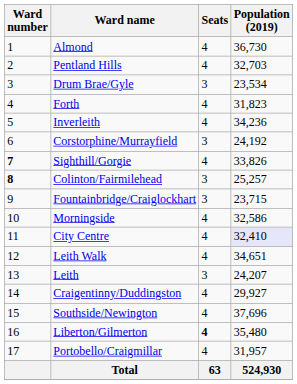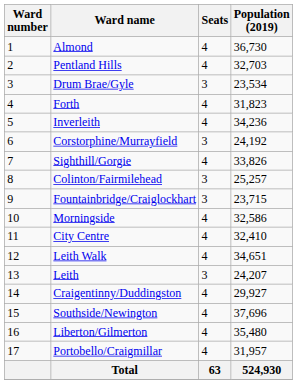(10, 160) bold -> (10, 160) normal
(10, 179) bold -> (10, 179) normal
(250, 236) lavender background -> (250, 236) no background
(205, 332) bold -> (205, 332) normal
